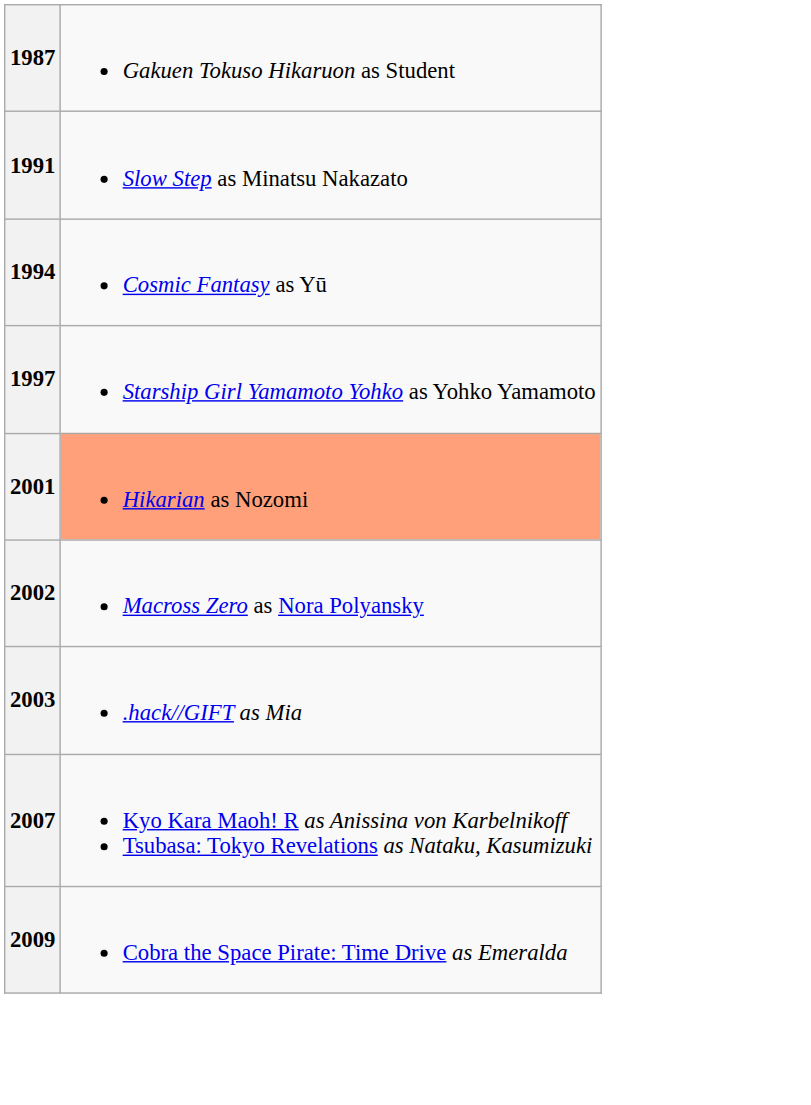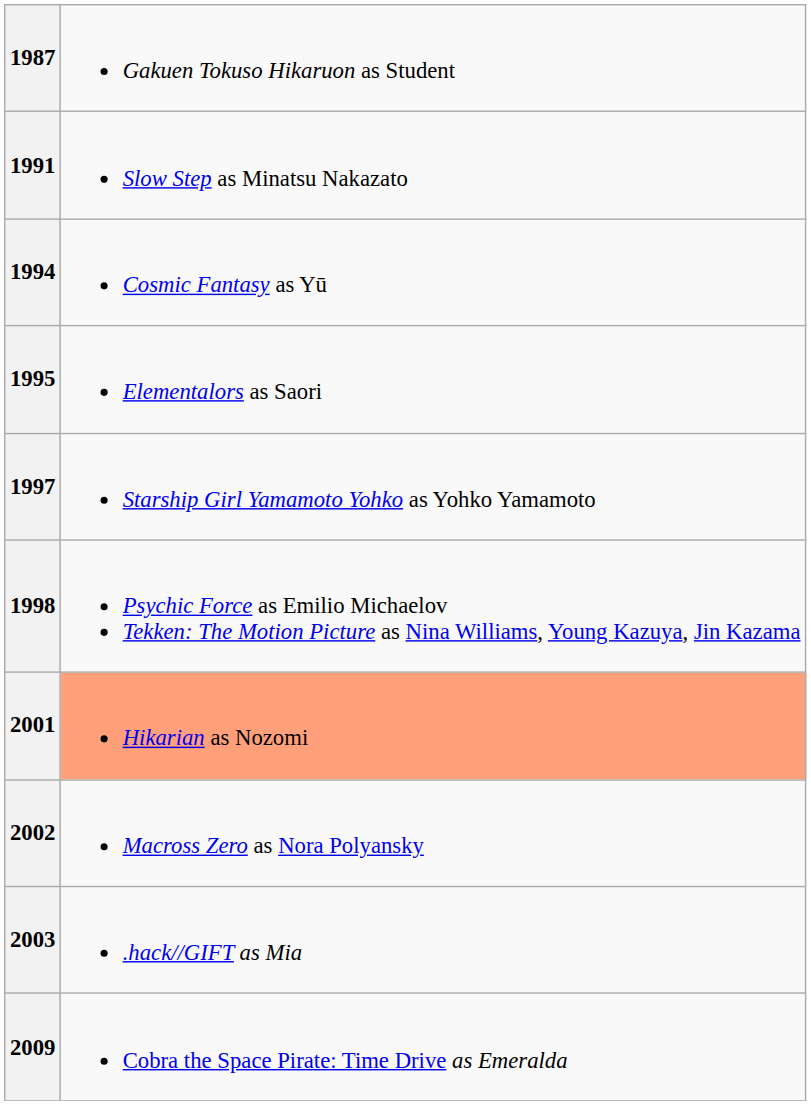+ row: (33, 379)
+ row: (33, 605)
- row: (33, 820)
